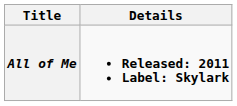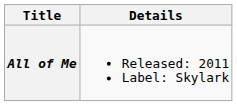(156, 70) bold -> (156, 70) normal
